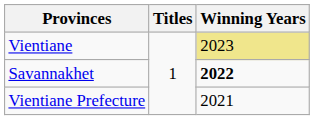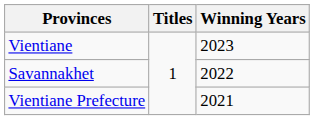(217, 46) khaki background -> (217, 46) no background
(217, 73) bold -> (217, 73) normal
